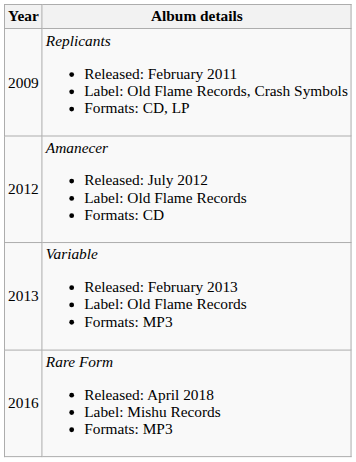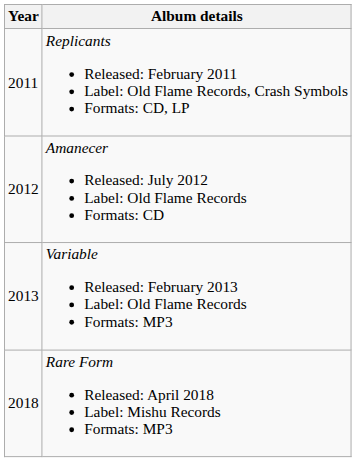(23, 82) 2009 -> (23, 82) 2011
(23, 403) 2016 -> (23, 403) 2018
